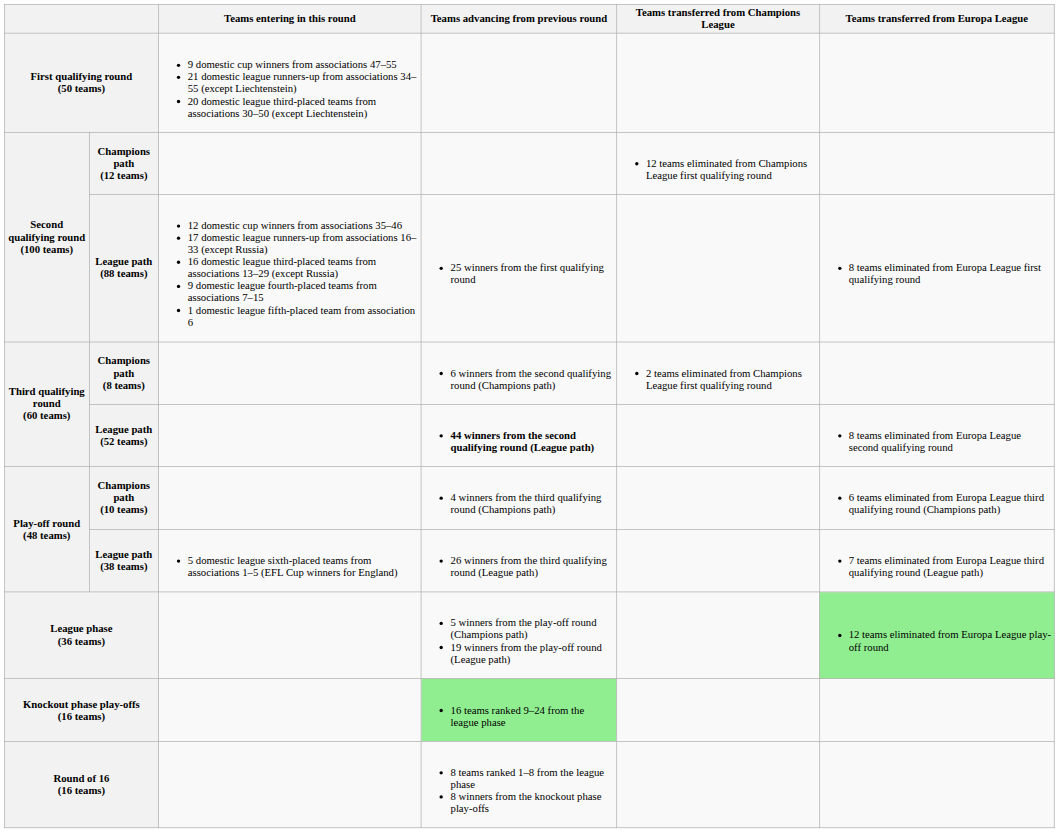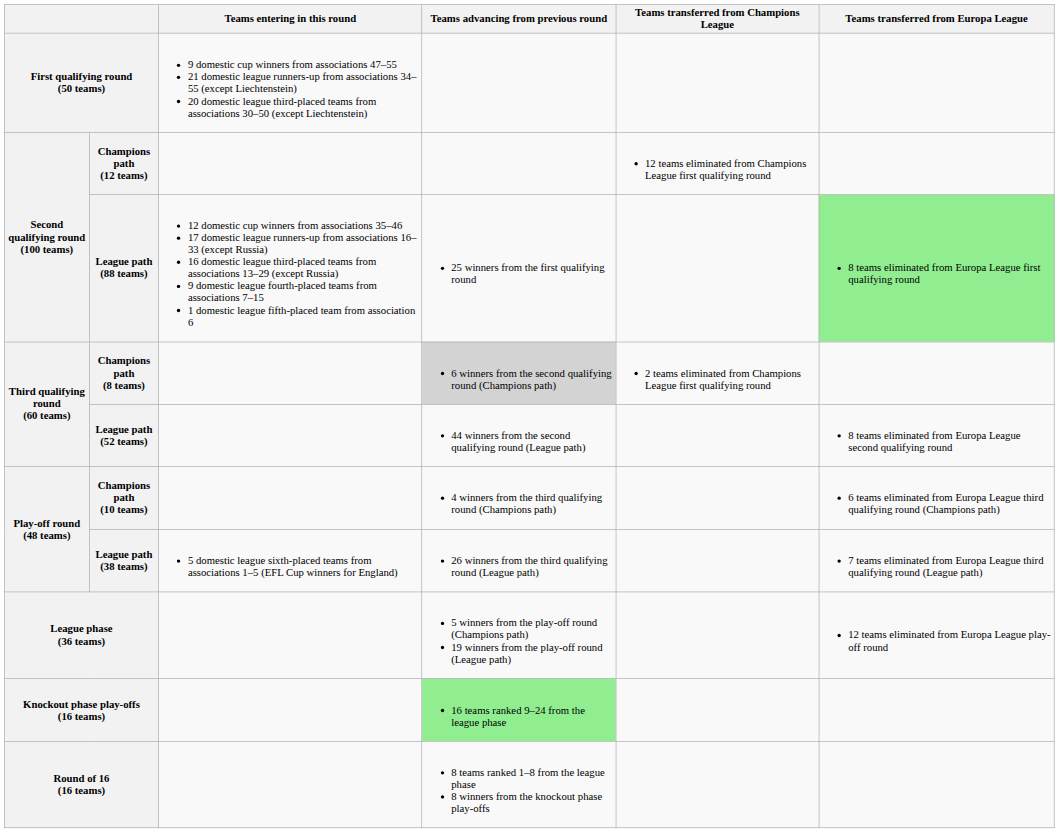(937, 274) no background -> (937, 274) lightgreen background
(519, 379) no background -> (519, 379) lightgrey background
(519, 442) bold -> (519, 442) normal
(937, 641) lightgreen background -> (937, 641) no background
